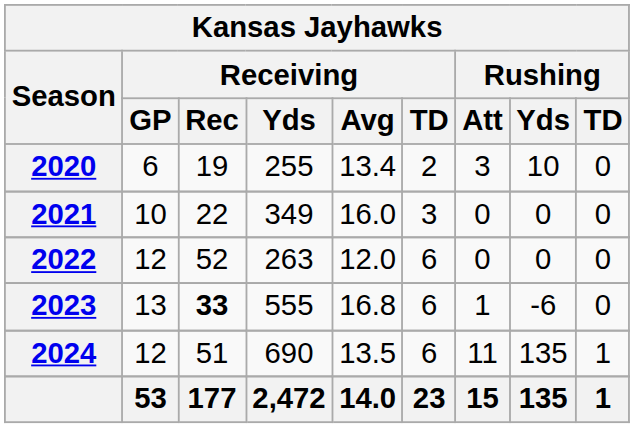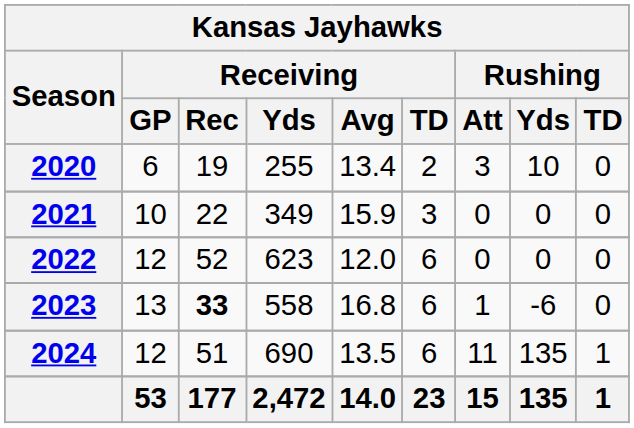(368, 213) 16.0 -> (368, 213) 15.9
(289, 259) 263 -> (289, 259) 623
(289, 306) 555 -> (289, 306) 558
